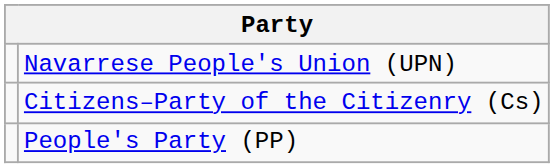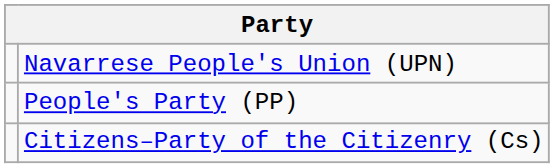rows swapped: (284, 103) <-> (161, 142)
